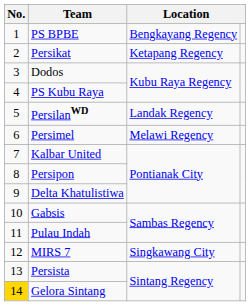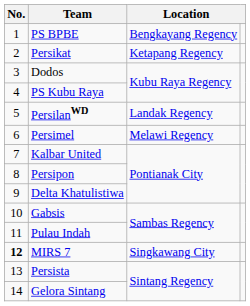(16, 252) normal -> (16, 252) bold
(16, 291) gold background -> (16, 291) no background
